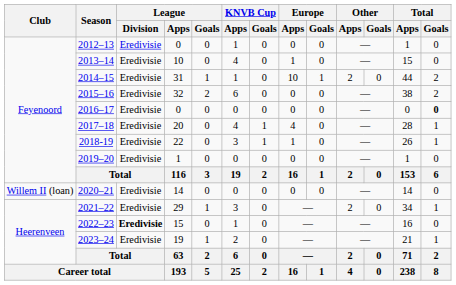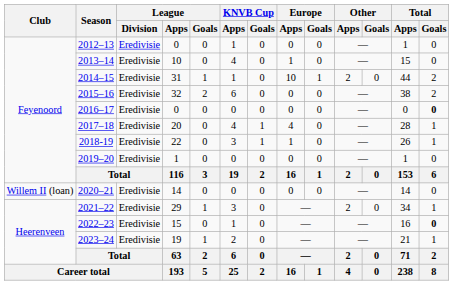(140, 223) bold -> (139, 223) normal
(436, 223) normal -> (434, 223) bold
